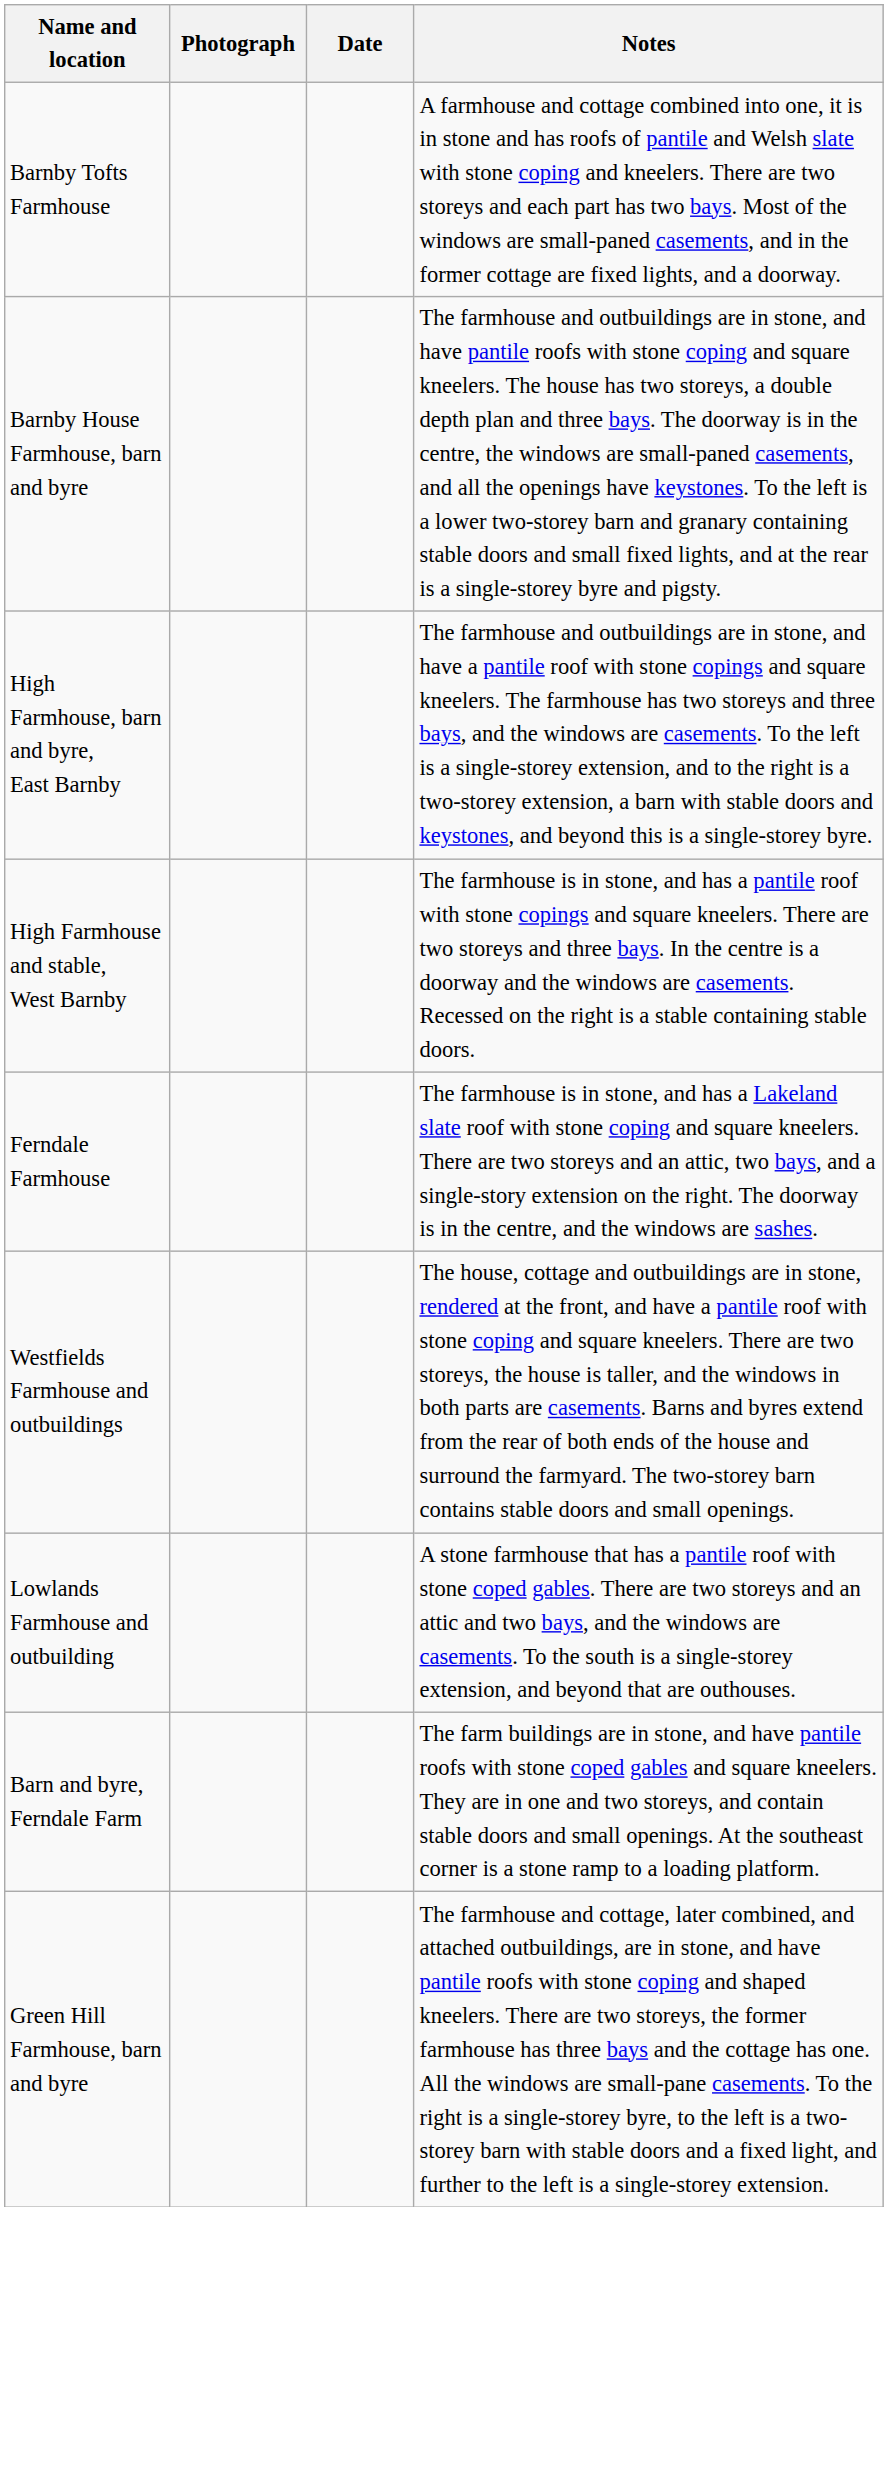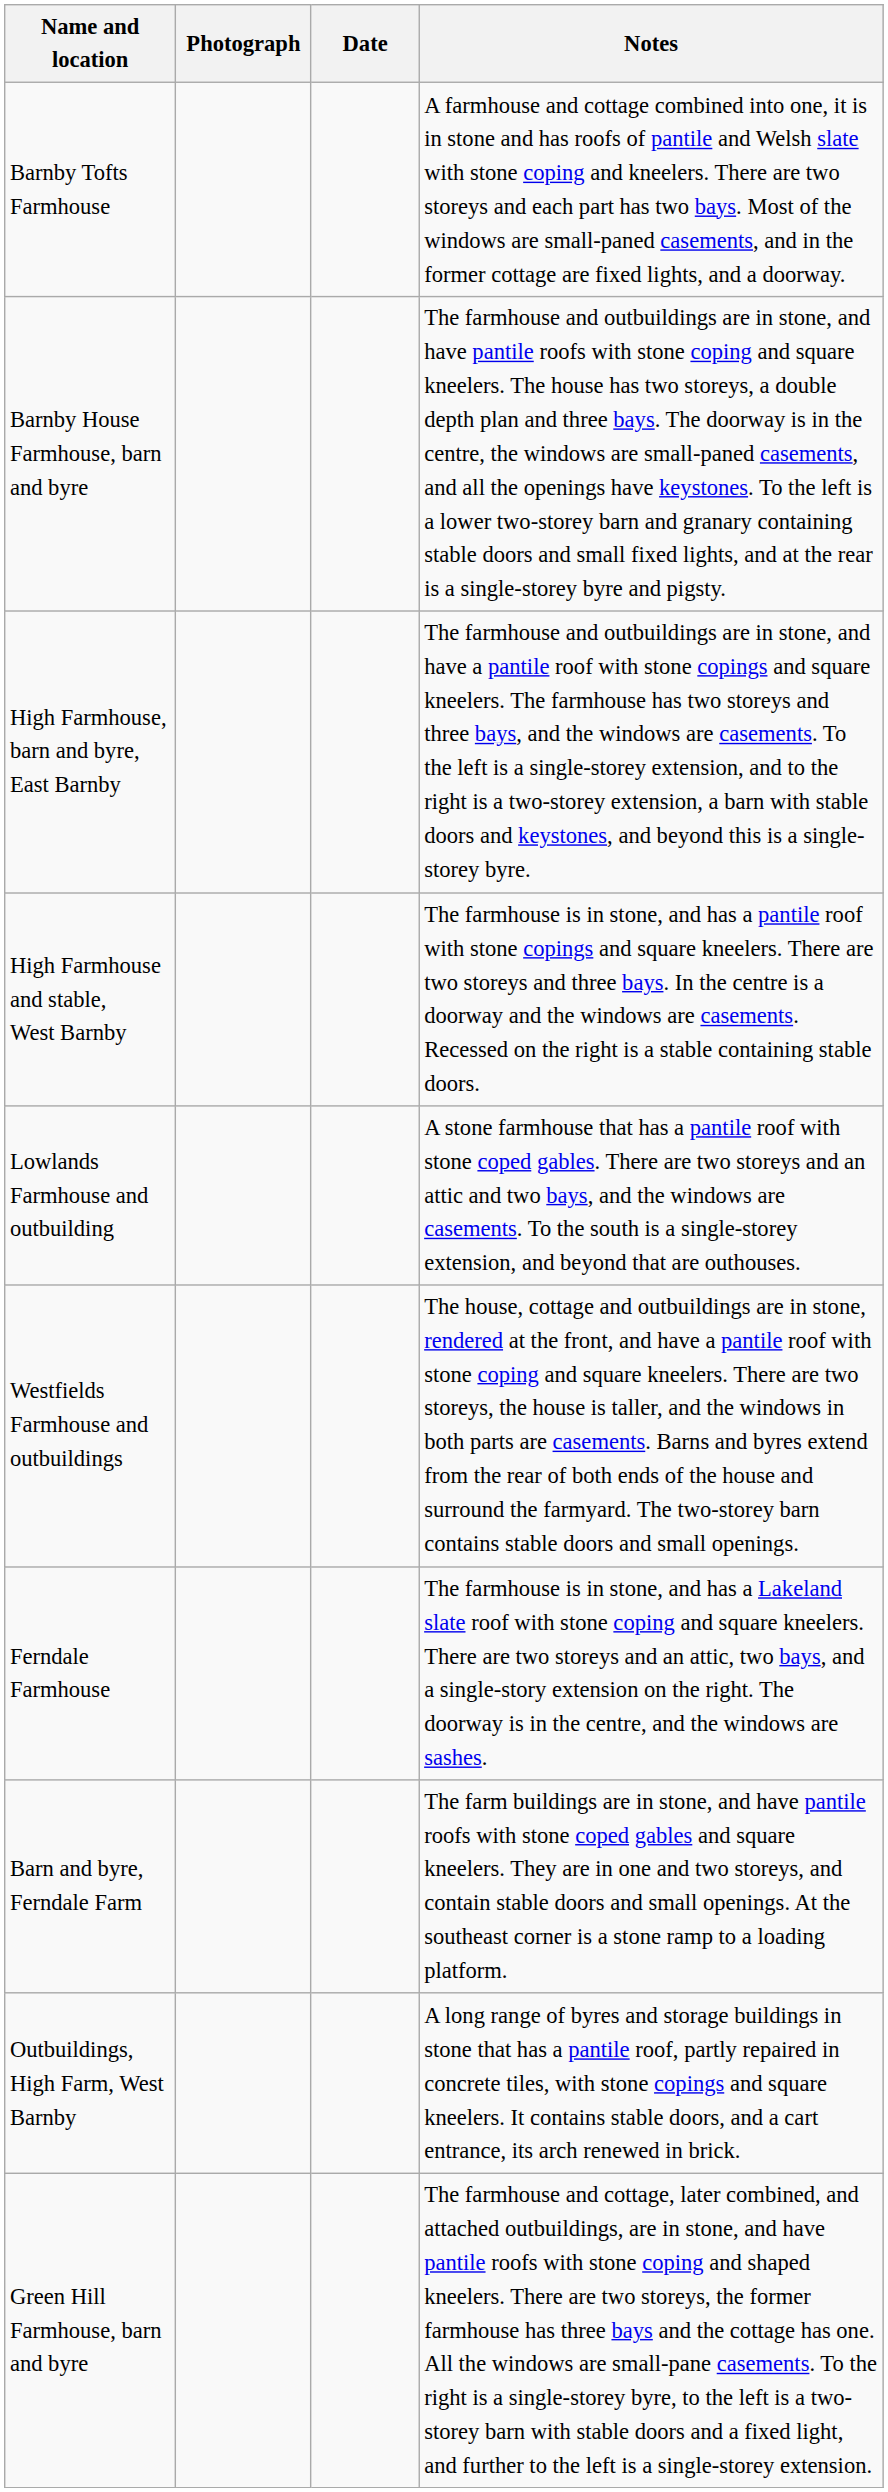rows swapped: (79, 1622) <-> (60, 1161)
+ row: (87, 2082)
